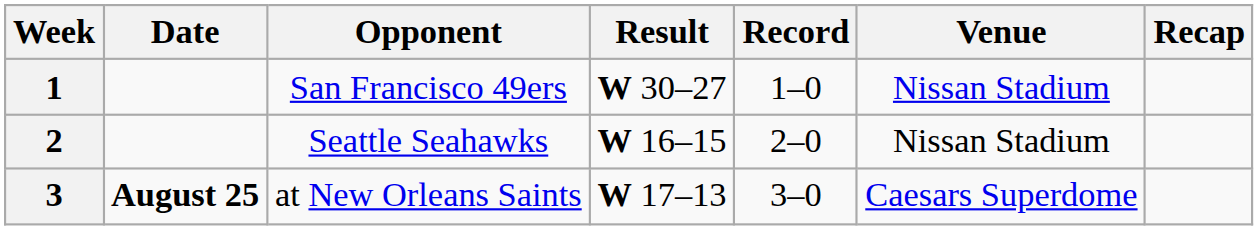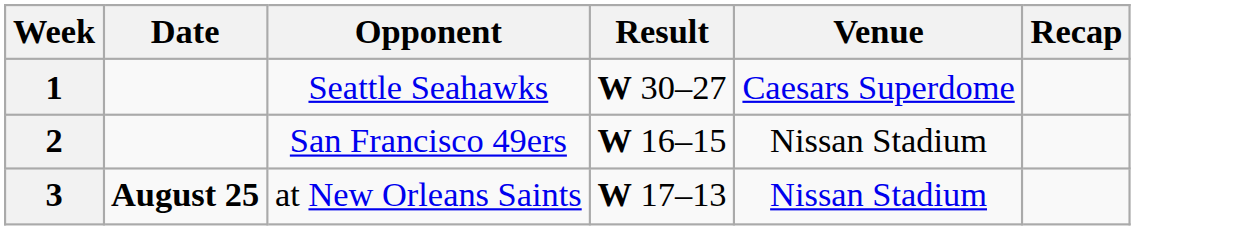- column: (796, 31)
(428, 86) San Francisco 49ers -> (428, 86) Seattle Seahawks
(1001, 86) Nissan Stadium -> (879, 86) Caesars Superdome
(428, 140) Seattle Seahawks -> (428, 140) San Francisco 49ers
(1001, 195) Caesars Superdome -> (879, 195) Nissan Stadium
